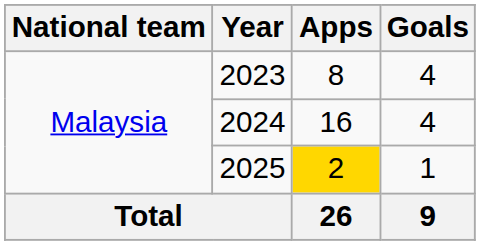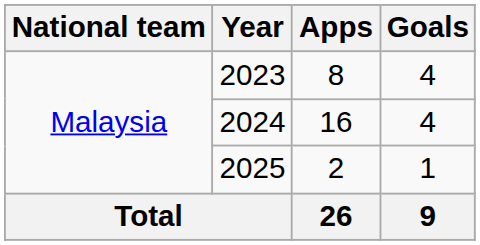(336, 168) gold background -> (336, 168) no background
